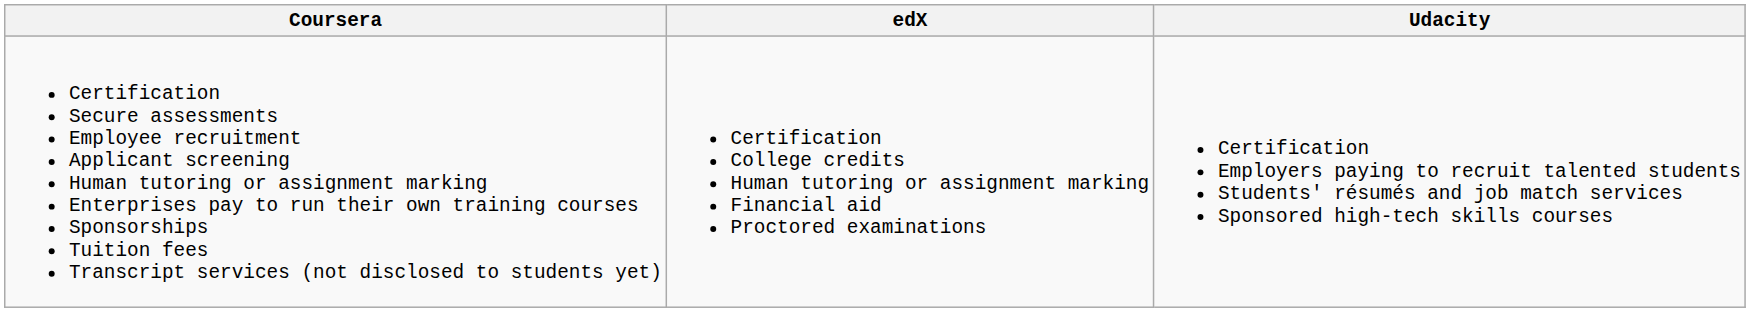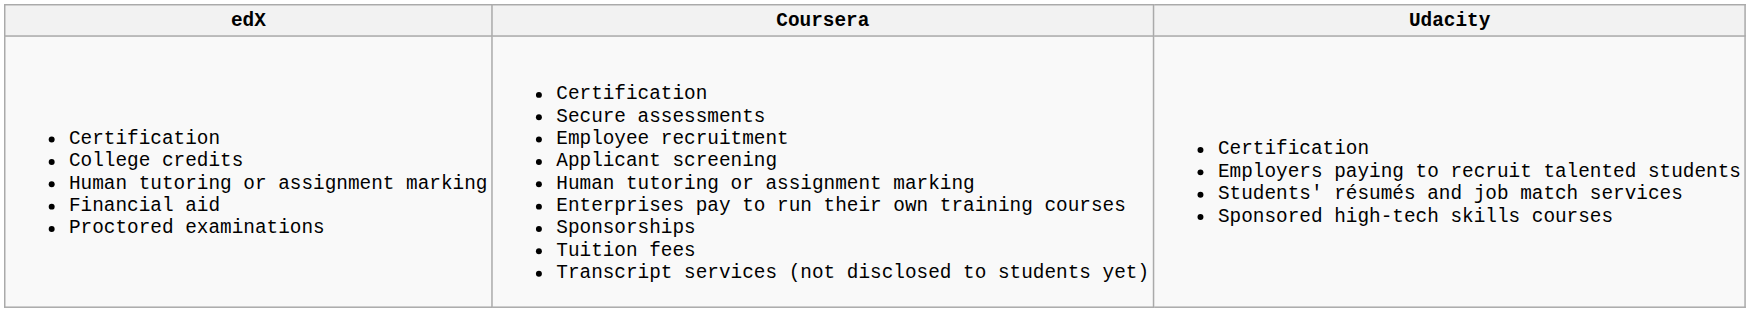columns swapped: (910, 21) <-> (336, 21)
